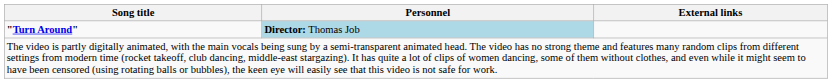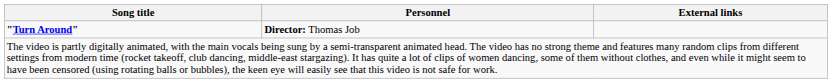(312, 29) lightblue background -> (312, 29) no background
